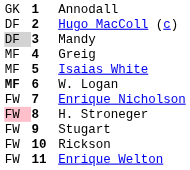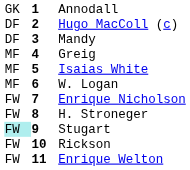(12, 39) lightgrey background -> (12, 39) no background
(12, 84) bold -> (12, 84) normal
(12, 114) pink background -> (12, 114) no background
(12, 129) no background -> (12, 129) paleturquoise background
